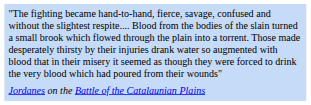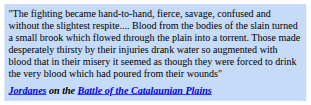(107, 90) normal -> (110, 90) bold
